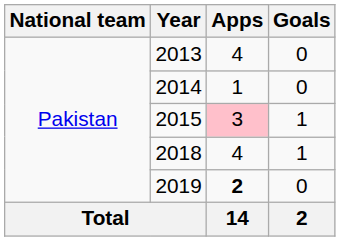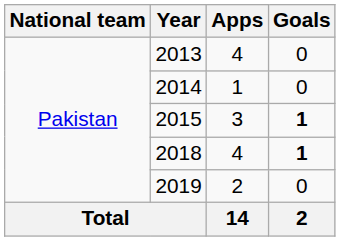(237, 119) pink background -> (237, 119) no background
(302, 119) normal -> (302, 119) bold
(302, 152) normal -> (302, 152) bold
(237, 185) bold -> (237, 185) normal
